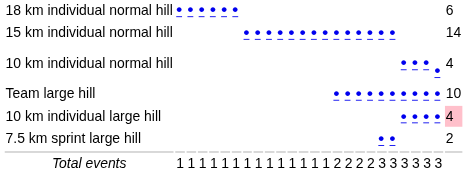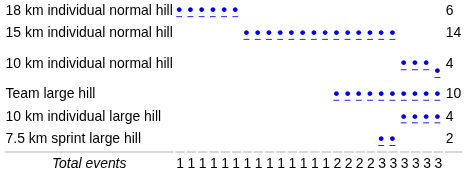(450, 116) pink background -> (450, 116) no background
